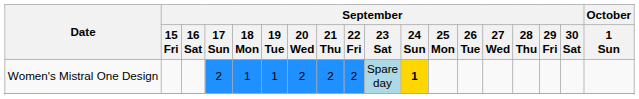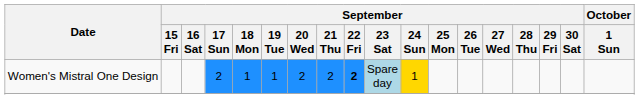(354, 76) normal -> (354, 76) bold
(415, 76) bold -> (415, 76) normal
